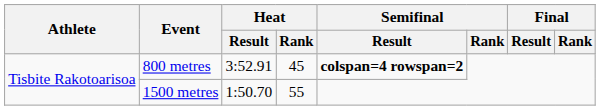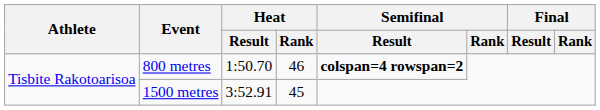(249, 67) 3:52.91 -> (249, 67) 1:50.70
(296, 67) 45 -> (296, 67) 46
(249, 92) 1:50.70 -> (249, 92) 3:52.91
(296, 92) 55 -> (296, 92) 45
